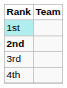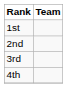(13, 28) paleturquoise background -> (13, 28) no background
(15, 43) bold -> (15, 43) normal
